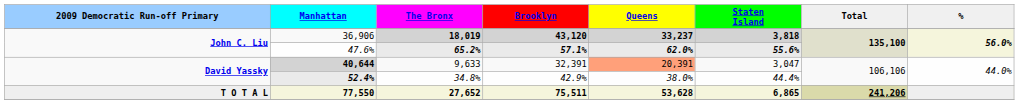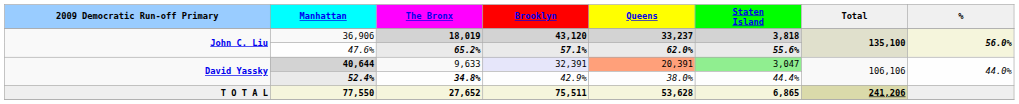(571, 64) no background -> (571, 64) lavender background
(786, 64) no background -> (786, 64) lightgreen background
(467, 78) normal -> (467, 78) bold
